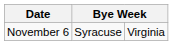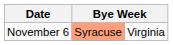(98, 32) no background -> (98, 32) lightsalmon background
